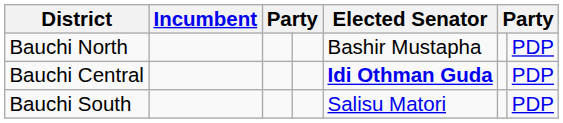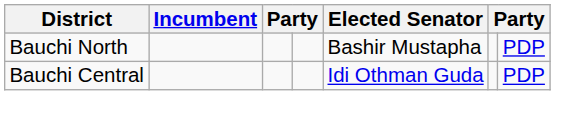(410, 75) bold -> (406, 75) normal
- row: (70, 104)
